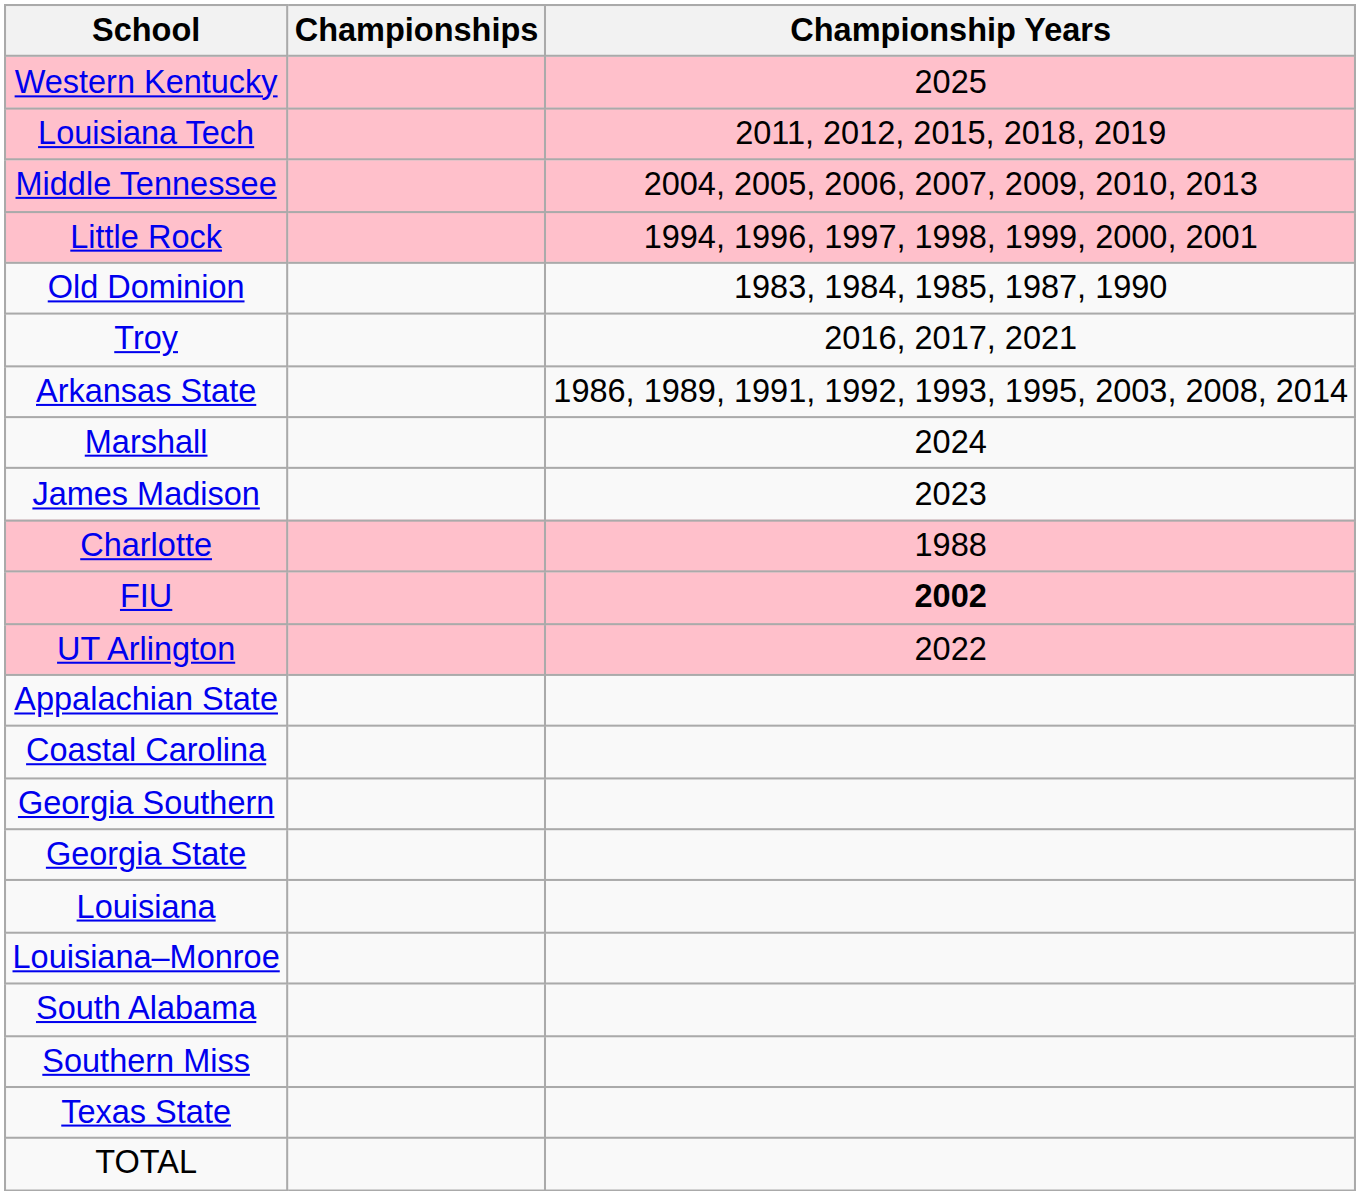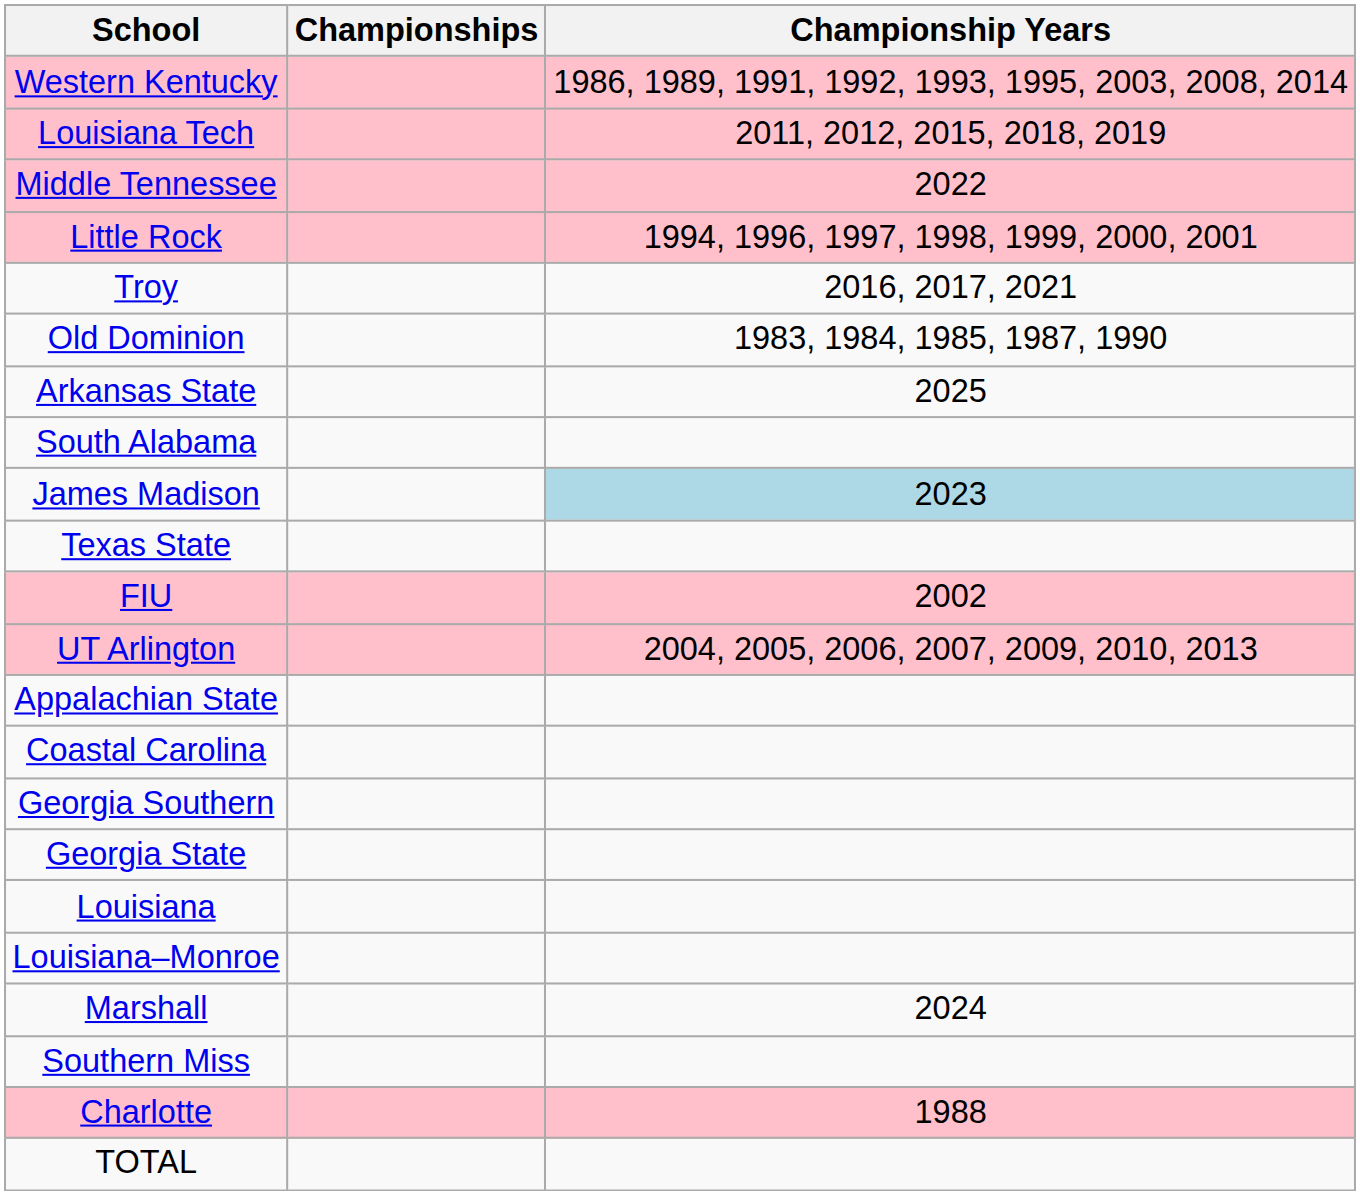(951, 81) 2025 -> (951, 81) 1986, 1989, 1991, 1992, 1993, 1995, 2003, 2008, 2014
(951, 184) 2004, 2005, 2006, 2007, 2009, 2010, 2013 -> (951, 184) 2022
rows swapped: (146, 287) <-> (146, 339)
(951, 390) 1986, 1989, 1991, 1992, 1993, 1995, 2003, 2008, 2014 -> (951, 390) 2025
rows swapped: (146, 442) <-> (146, 1008)
(951, 493) no background -> (951, 493) lightblue background
rows swapped: (146, 545) <-> (146, 1111)
(951, 596) bold -> (951, 596) normal
(951, 648) 2022 -> (951, 648) 2004, 2005, 2006, 2007, 2009, 2010, 2013
